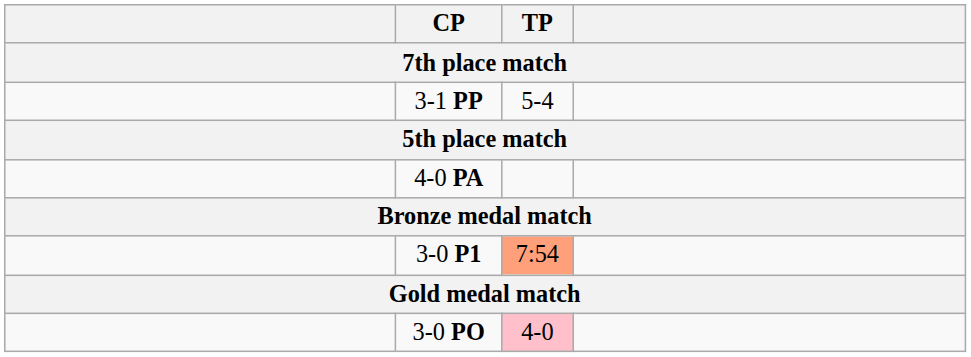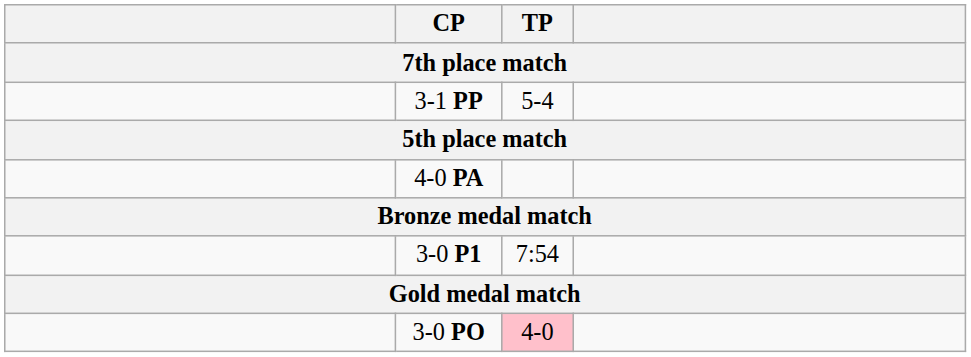(537, 255) lightsalmon background -> (537, 255) no background
